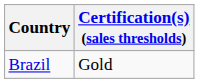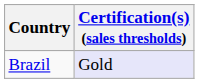(95, 64) no background -> (95, 64) lavender background
